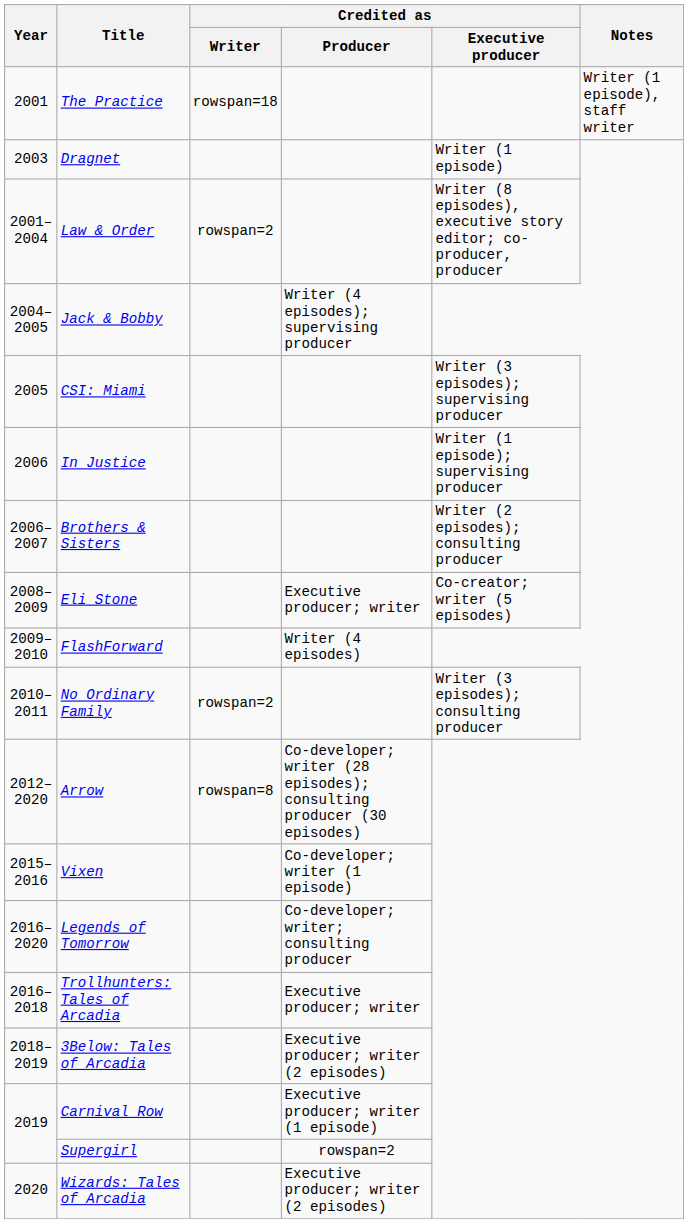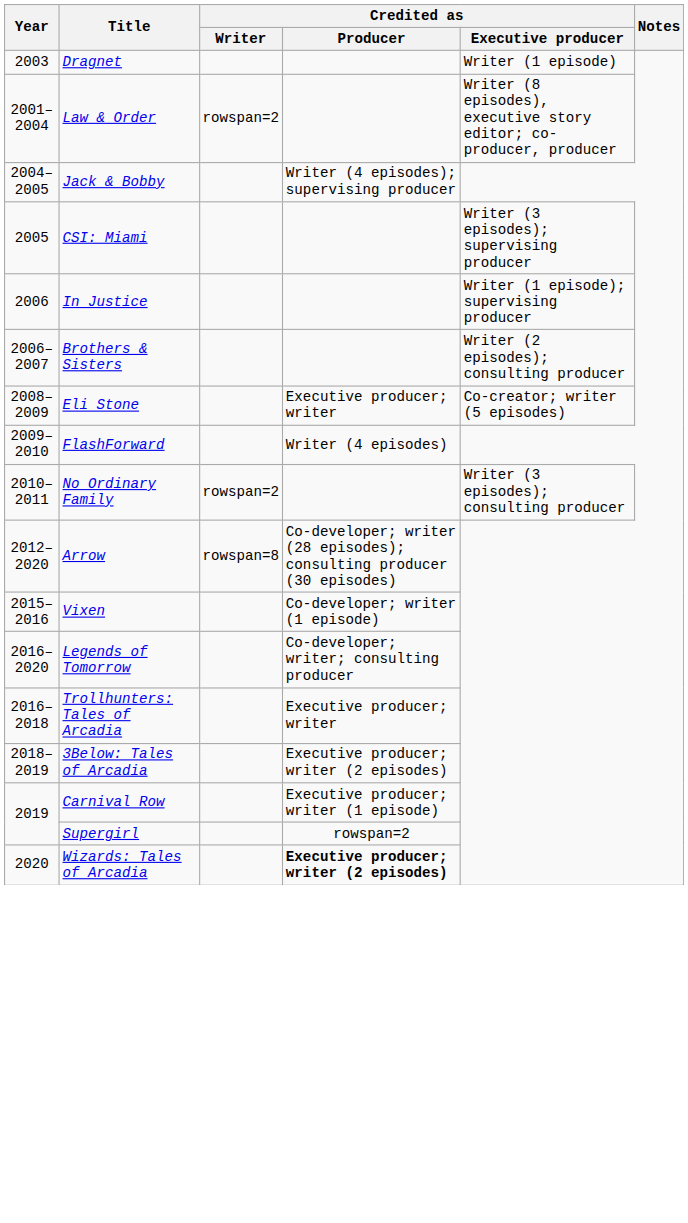- row: (112, 103)
(353, 1191) normal -> (367, 865) bold
